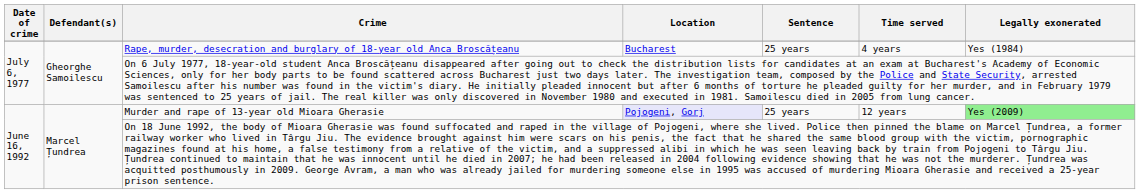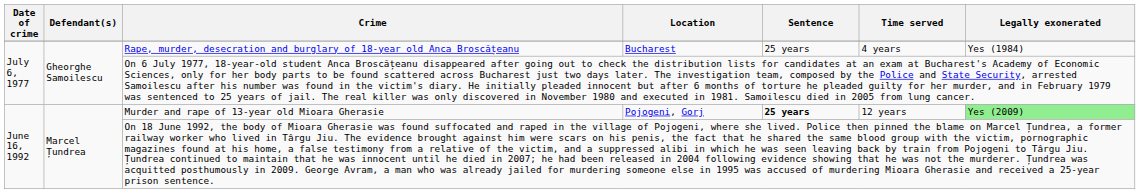(665, 112) lavender background -> (665, 112) no background
(787, 112) normal -> (787, 112) bold
